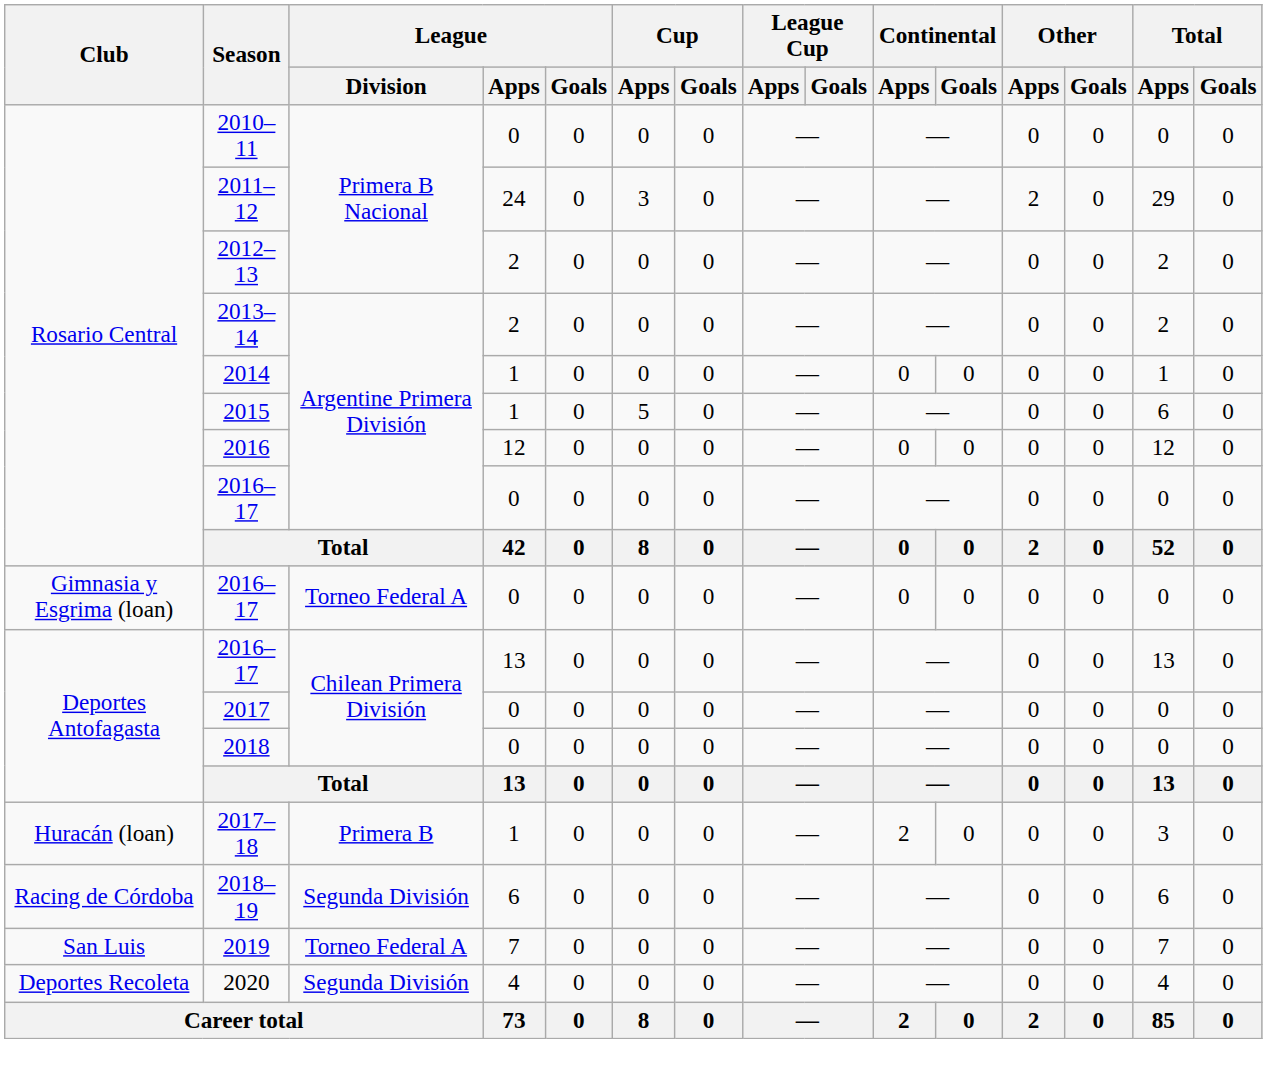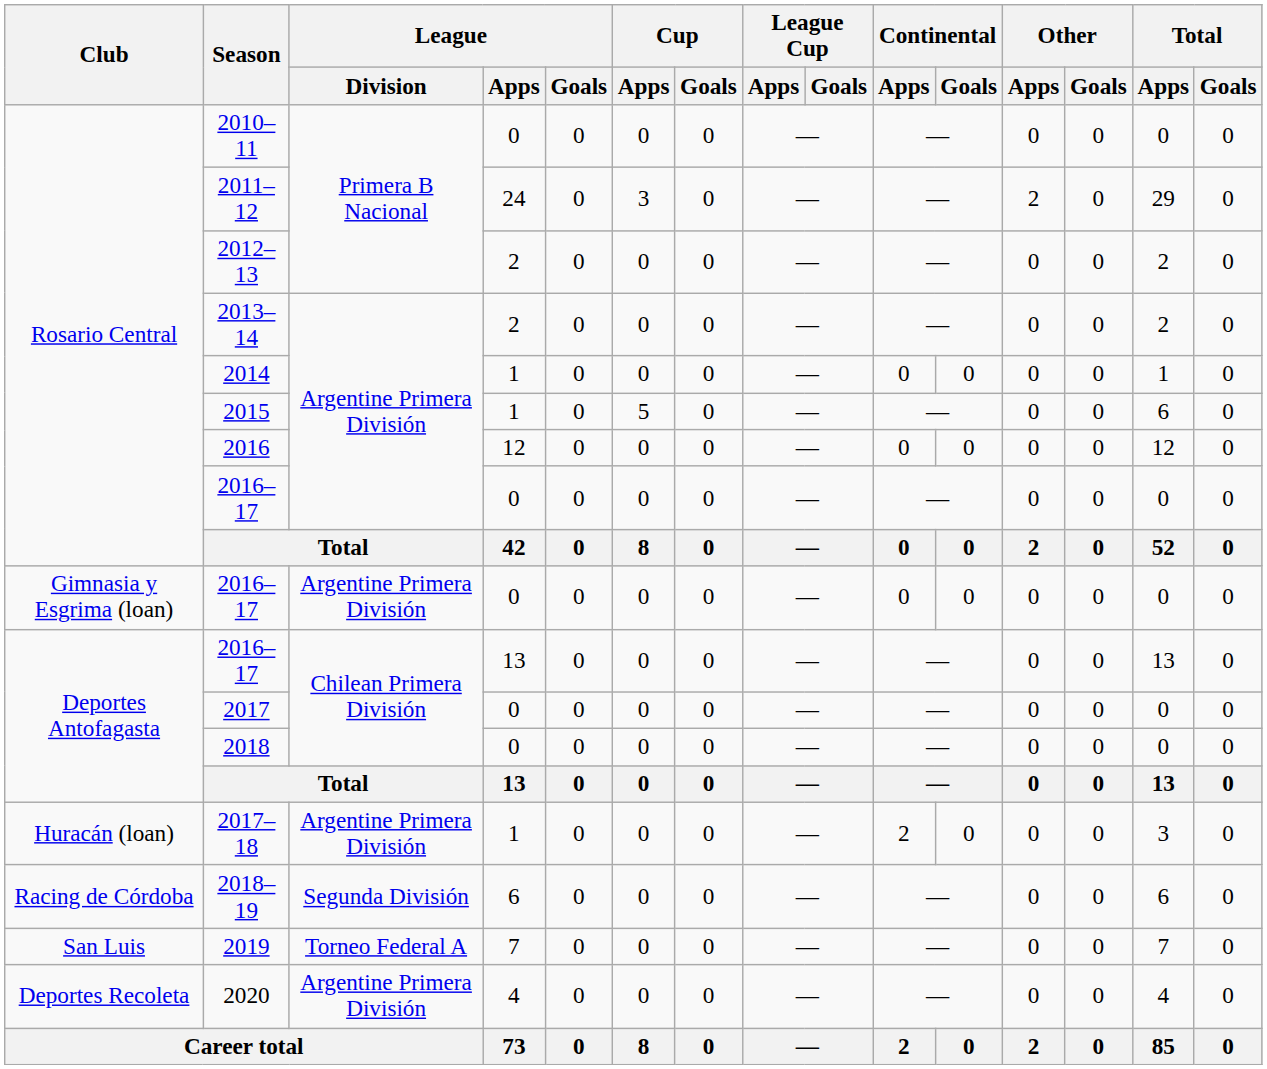(386, 597) Torneo Federal A -> (386, 597) Argentine Primera División
(386, 833) Primera B -> (386, 833) Argentine Primera División
(386, 982) Segunda División -> (386, 996) Argentine Primera División
